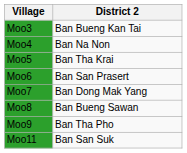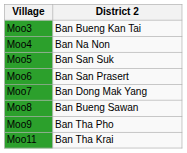(84, 60) Ban Tha Krai -> (84, 60) Ban San Suk
(84, 140) Ban San Suk -> (84, 140) Ban Tha Krai
